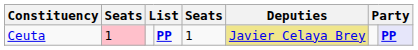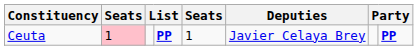(297, 35) khaki background -> (297, 35) no background
(389, 35) lavender background -> (389, 35) no background
